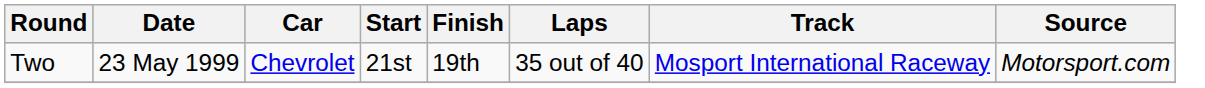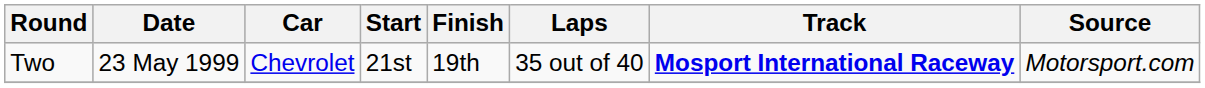(822, 62) normal -> (835, 62) bold
